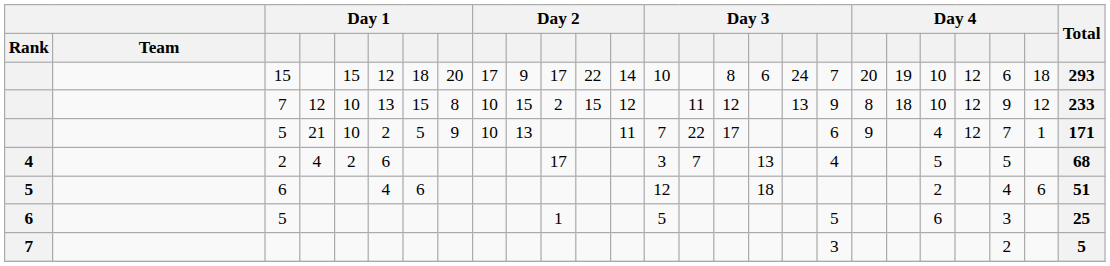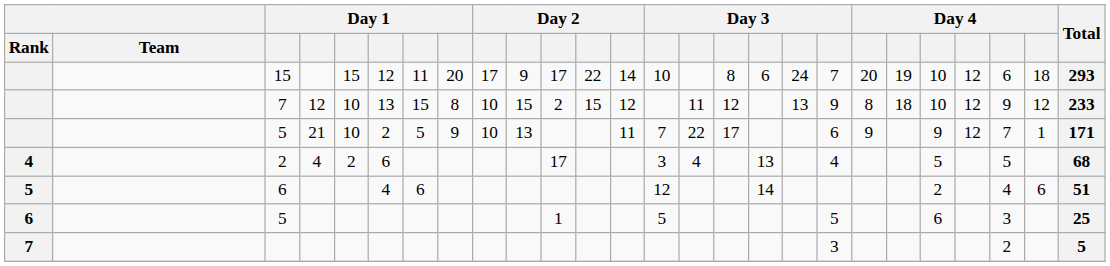(420, 76) 18 -> (420, 76) 11
(938, 133) 4 -> (938, 133) 9
(696, 161) 7 -> (696, 161) 4
(765, 190) 18 -> (765, 190) 14
